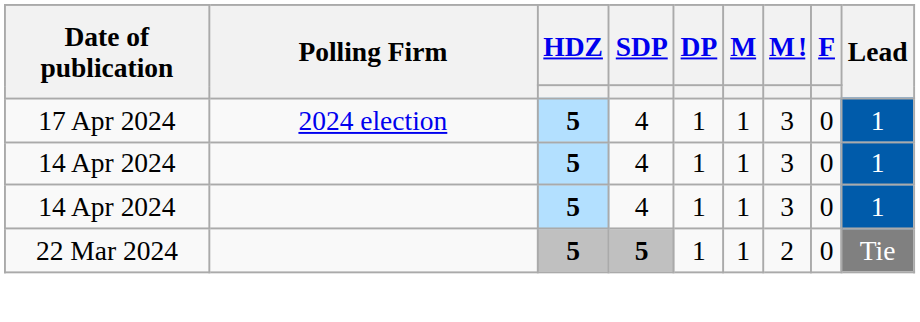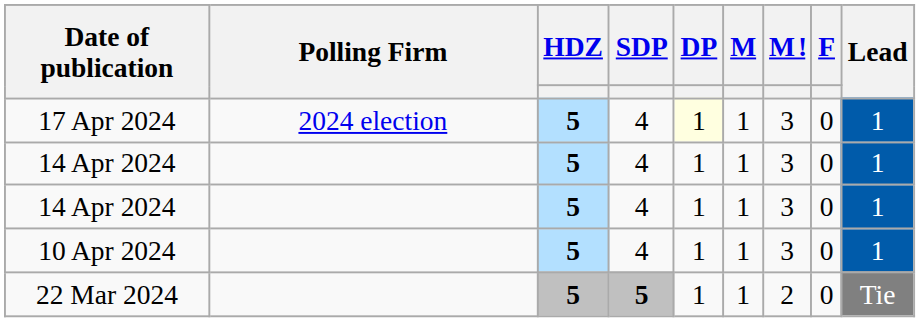(699, 120) no background -> (699, 120) lightyellow background
+ row: (107, 251)
